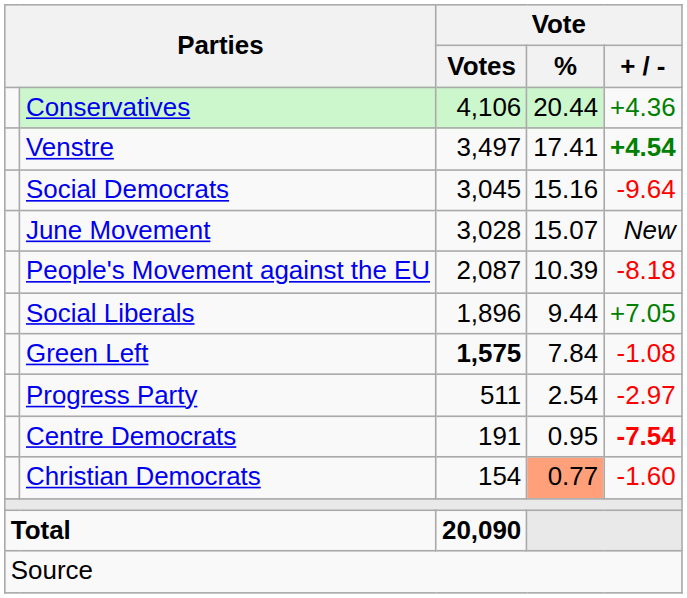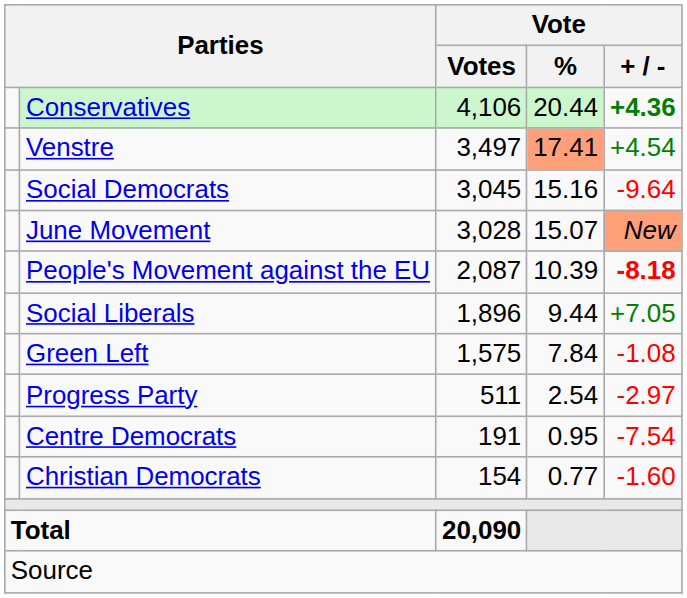(643, 107) normal -> (643, 107) bold
(566, 148) no background -> (566, 148) lightsalmon background
(643, 148) bold -> (643, 148) normal
(650, 230) no background -> (650, 230) lightsalmon background
(646, 271) normal -> (646, 271) bold
(489, 353) bold -> (489, 353) normal
(646, 436) bold -> (646, 436) normal
(573, 477) lightsalmon background -> (573, 477) no background
